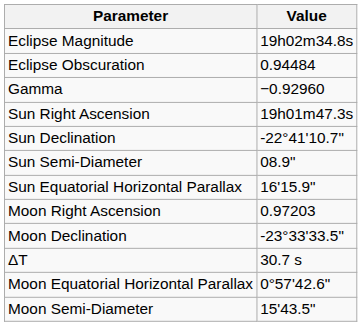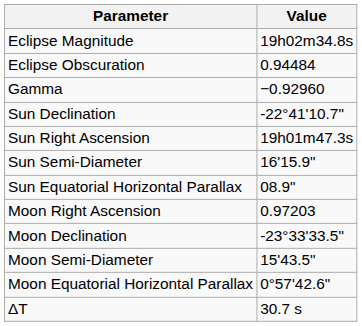rows swapped: (79, 114) <-> (62, 138)
(278, 162) 08.9" -> (288, 162) 16'15.9"
(288, 187) 16'15.9" -> (278, 187) 08.9"
rows swapped: (81, 308) <-> (18, 260)
